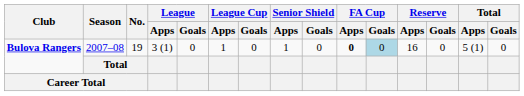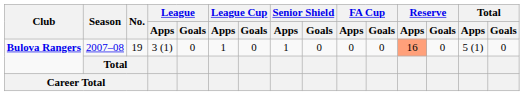(351, 47) bold -> (351, 47) normal
(382, 47) lightblue background -> (382, 47) no background
(412, 47) no background -> (412, 47) lightsalmon background
